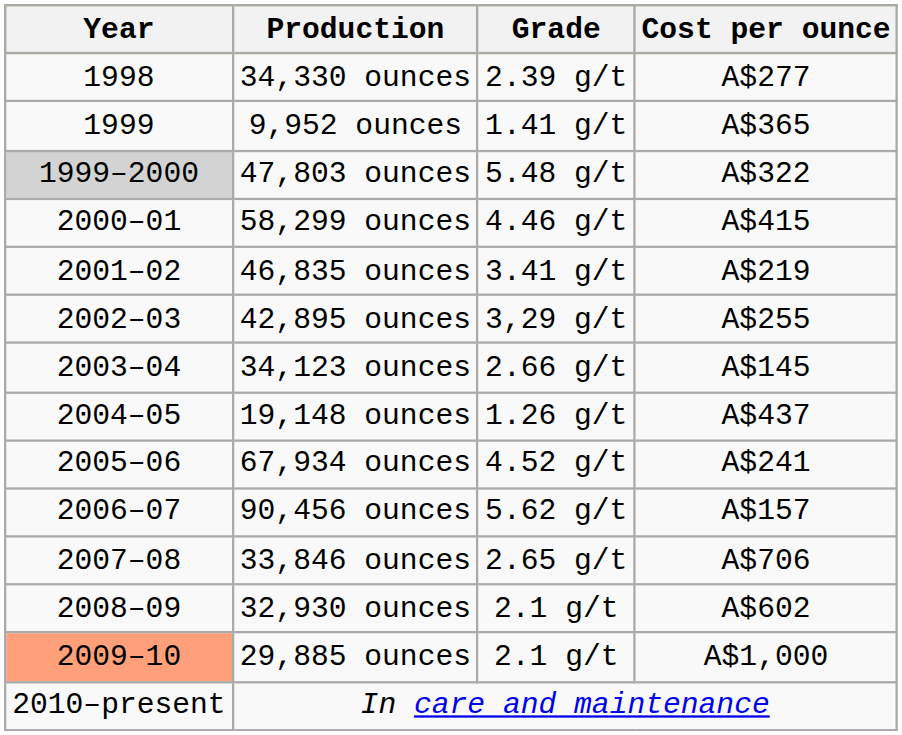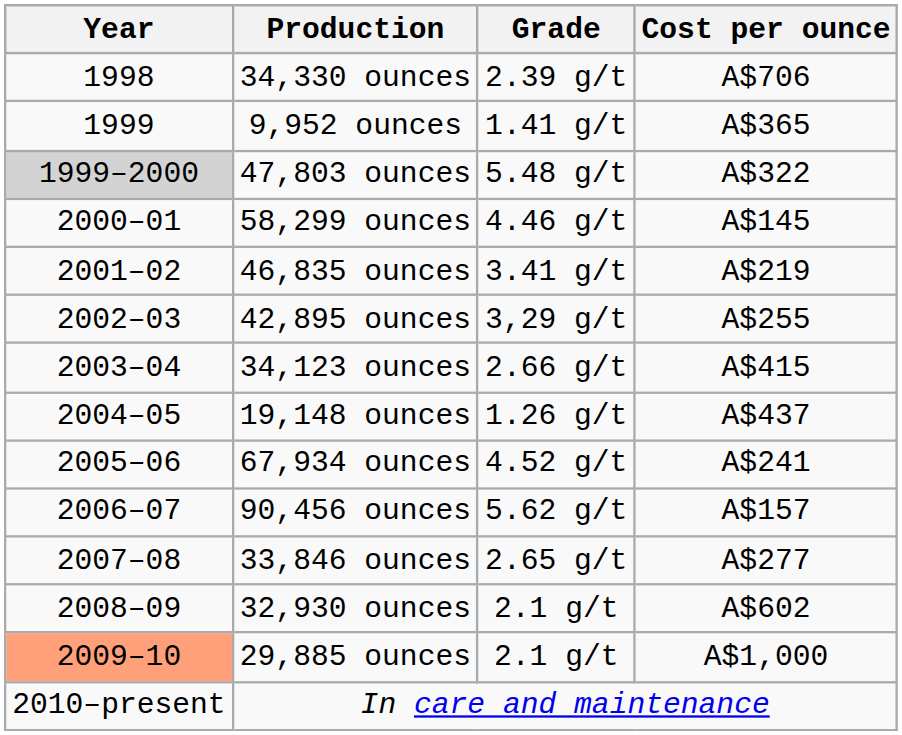(766, 78) A$277 -> (766, 78) A$706
(766, 223) A$415 -> (766, 223) A$145
(766, 367) A$145 -> (766, 367) A$415
(766, 561) A$706 -> (766, 561) A$277
